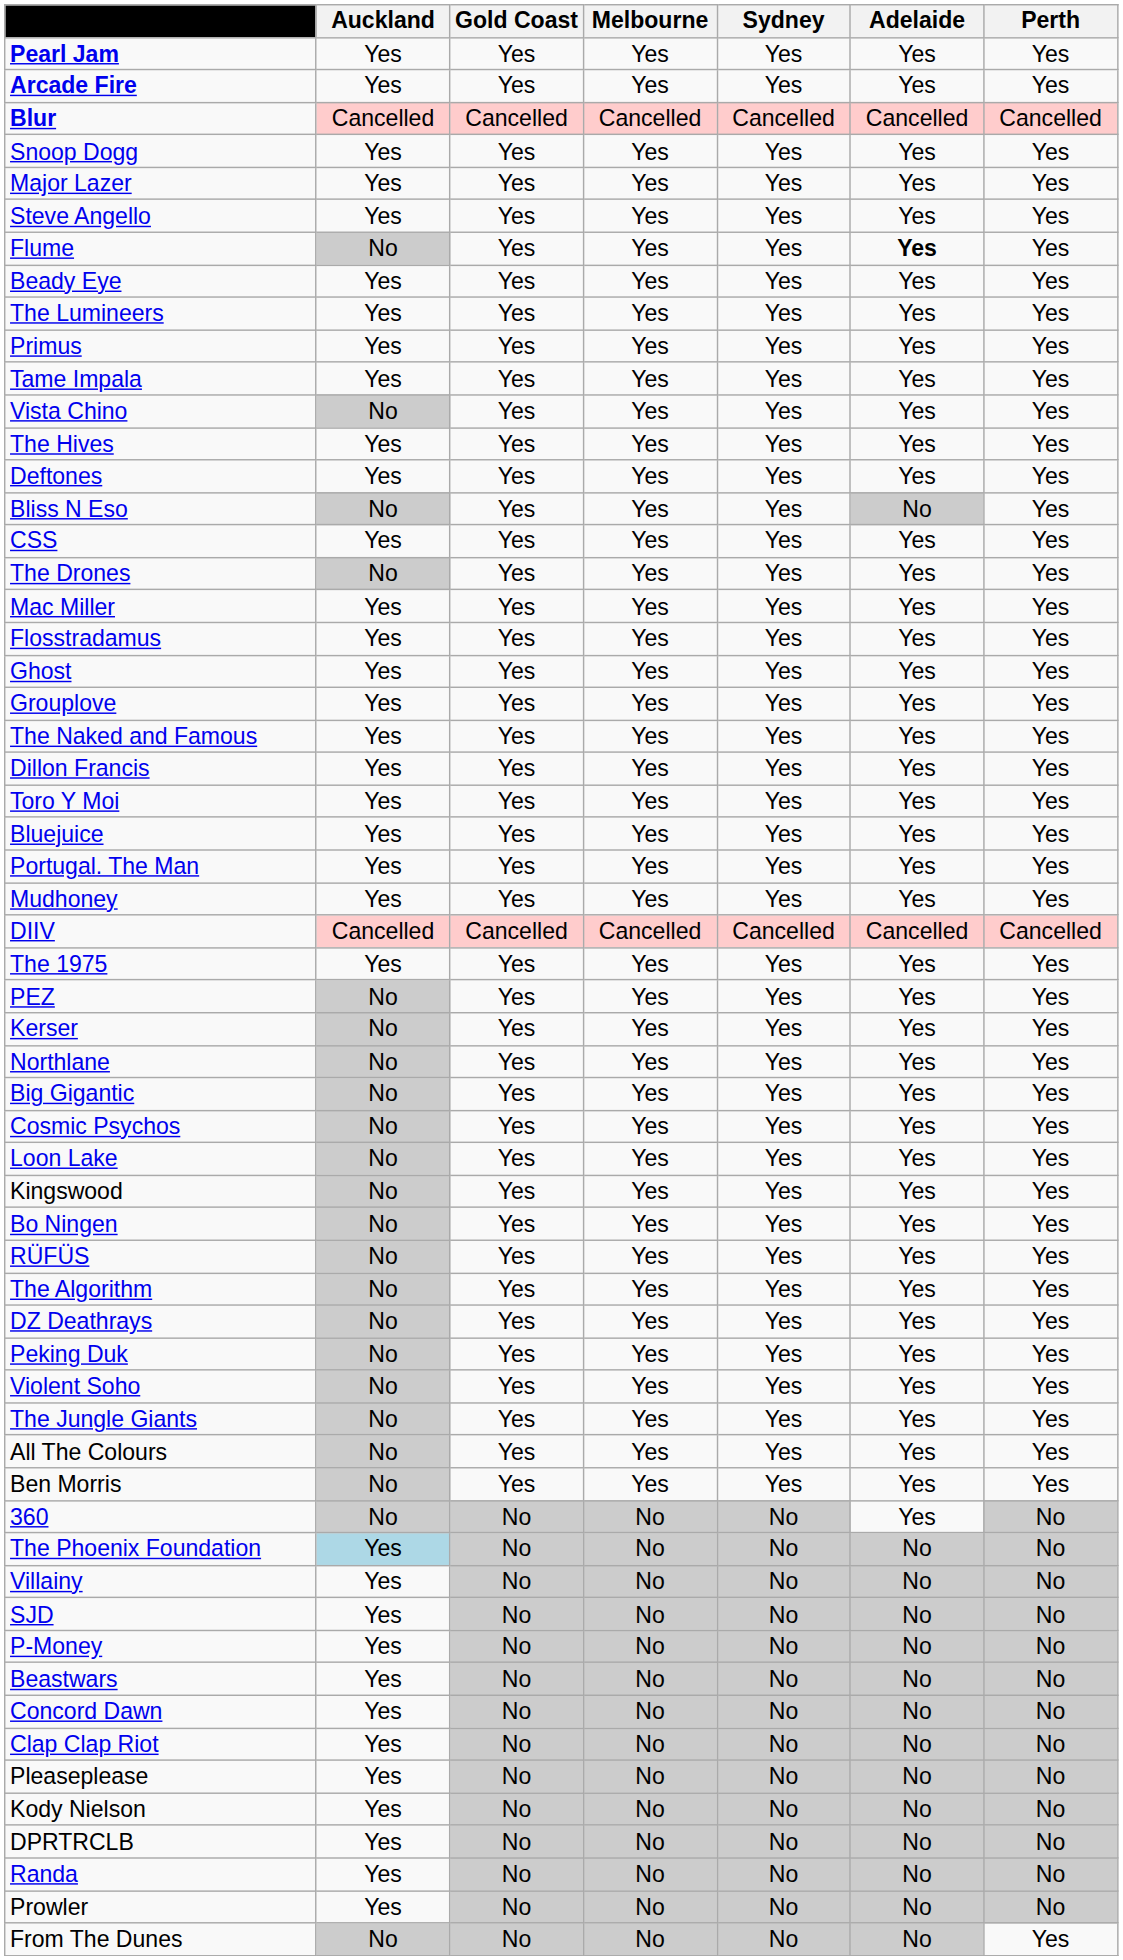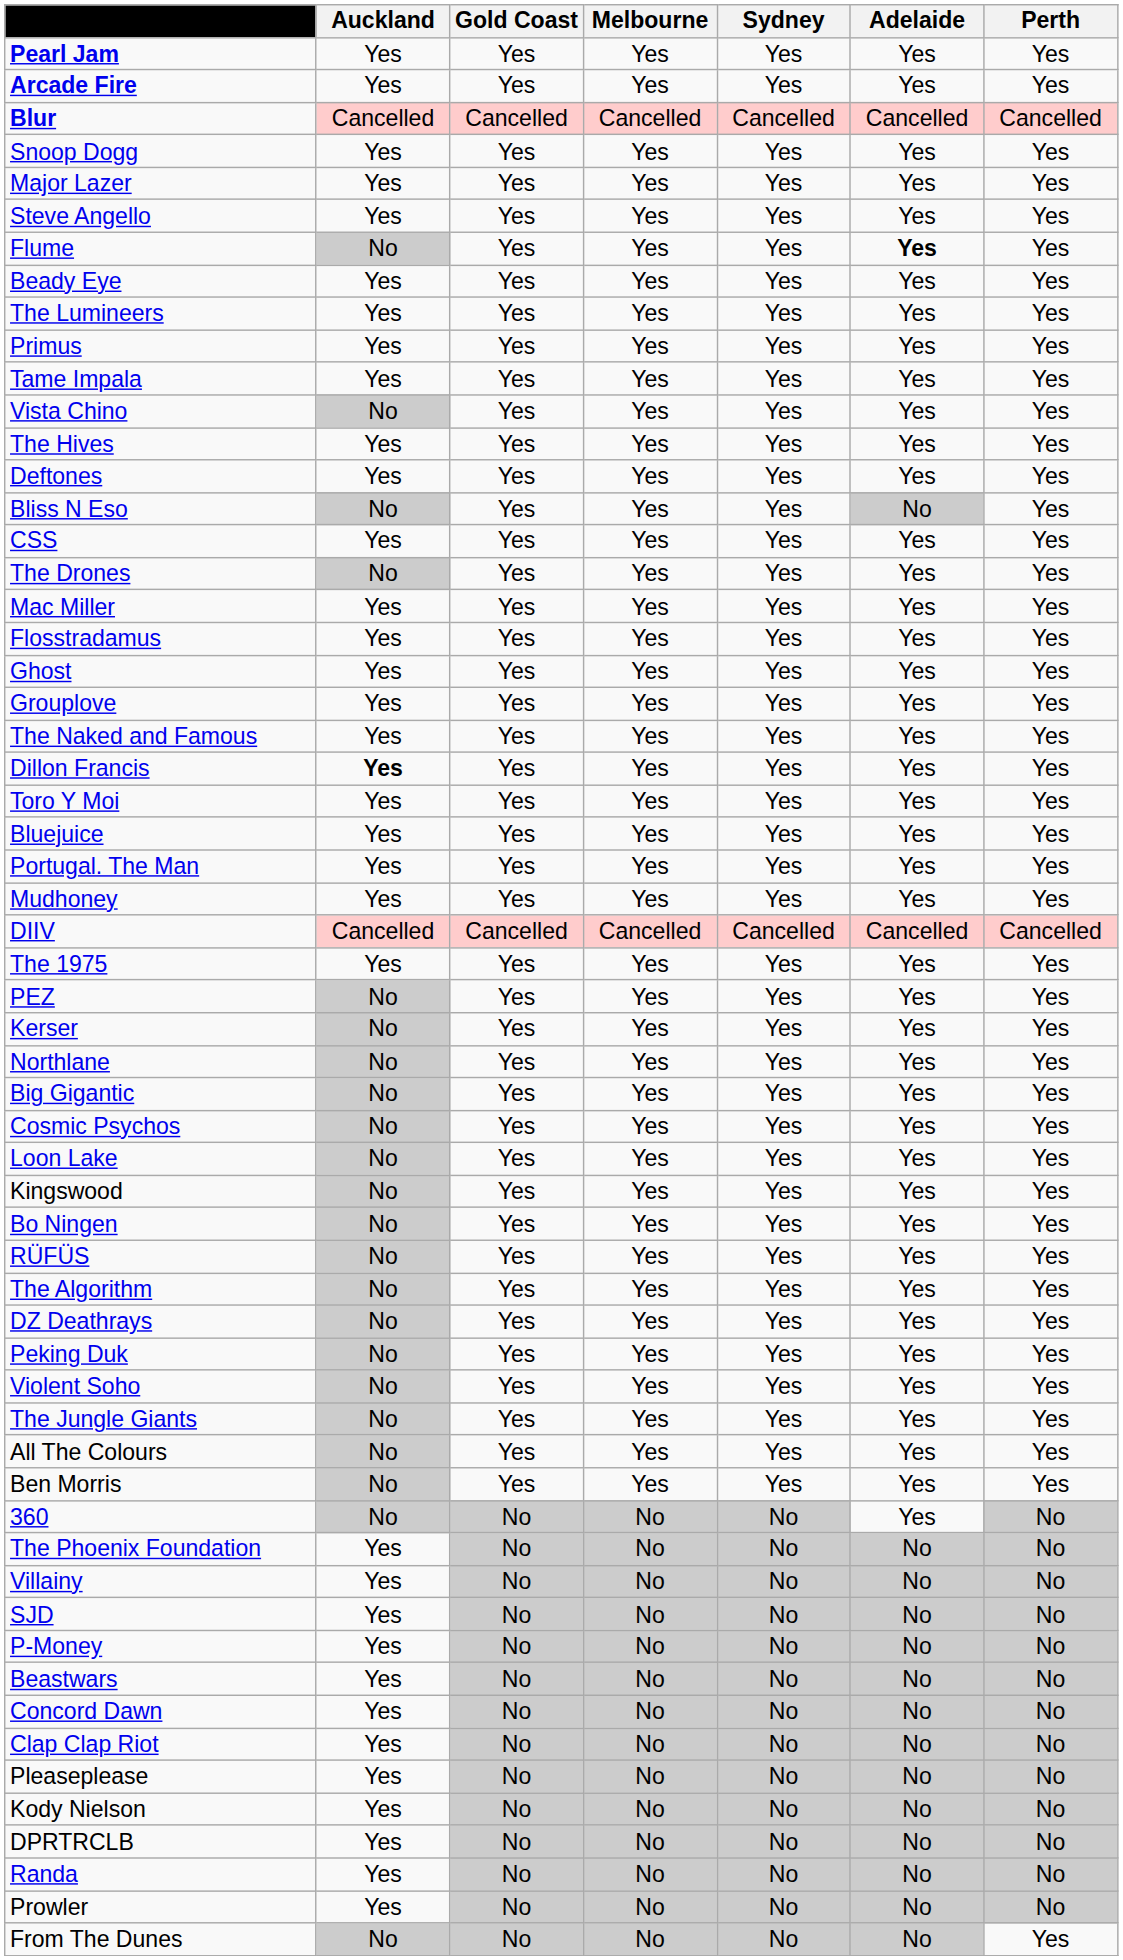(383, 769) normal -> (383, 769) bold
(383, 1549) lightblue background -> (383, 1549) no background
